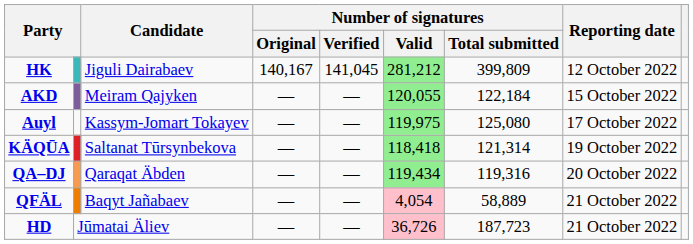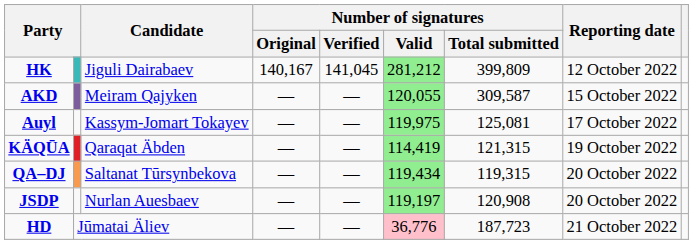(504, 95) 122,184 -> (504, 95) 309,587
(504, 122) 125,080 -> (504, 122) 125,081
(160, 148) Saltanat Tūrsynbekova -> (135, 148) Qaraqat Äbden
(414, 148) 118,418 -> (414, 148) 114,419
(504, 148) 121,314 -> (504, 148) 121,315
(135, 174) Qaraqat Äbden -> (160, 174) Saltanat Tūrsynbekova
(504, 174) 119,316 -> (504, 174) 119,315
+ row: (39, 200)
- row: (39, 200)
(414, 226) 36,726 -> (414, 226) 36,776
